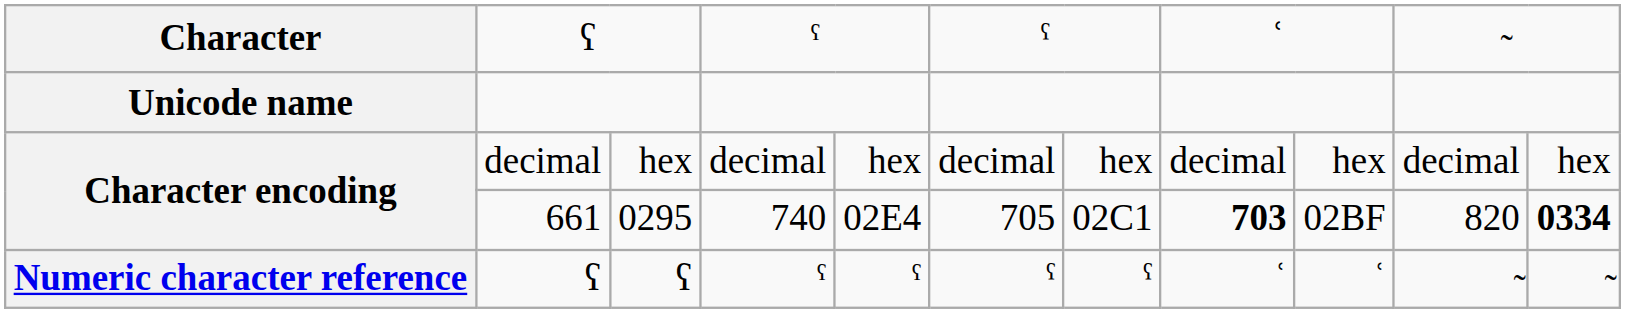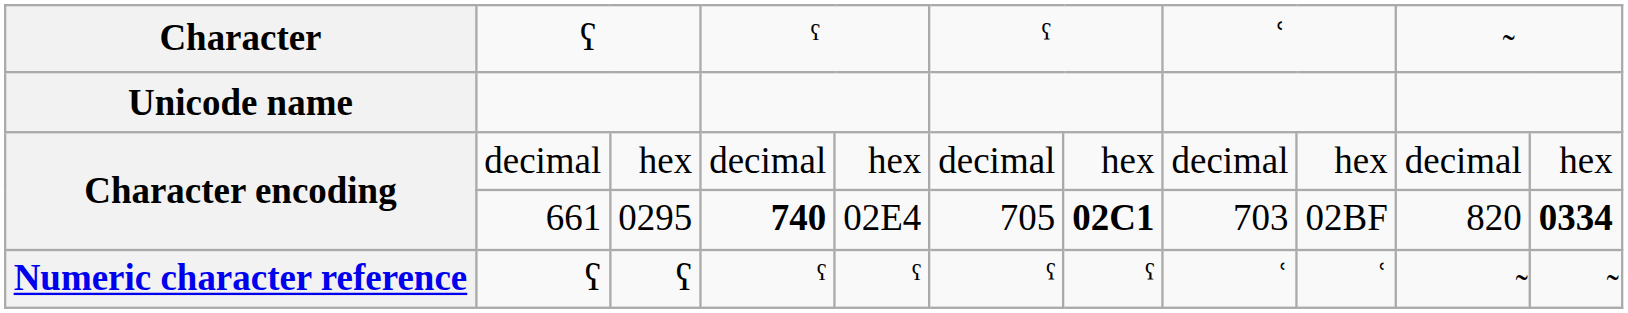(798, 218) normal -> (798, 218) bold
(1112, 218) normal -> (1113, 218) bold
(1259, 218) bold -> (1261, 218) normal
